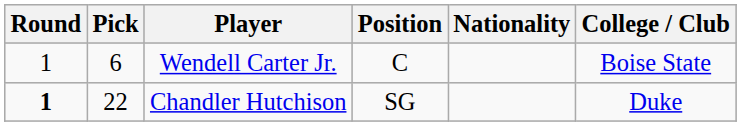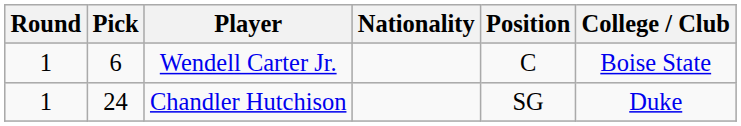columns swapped: (400, 23) <-> (512, 23)
(46, 101) bold -> (46, 101) normal
(116, 101) 22 -> (116, 101) 24
